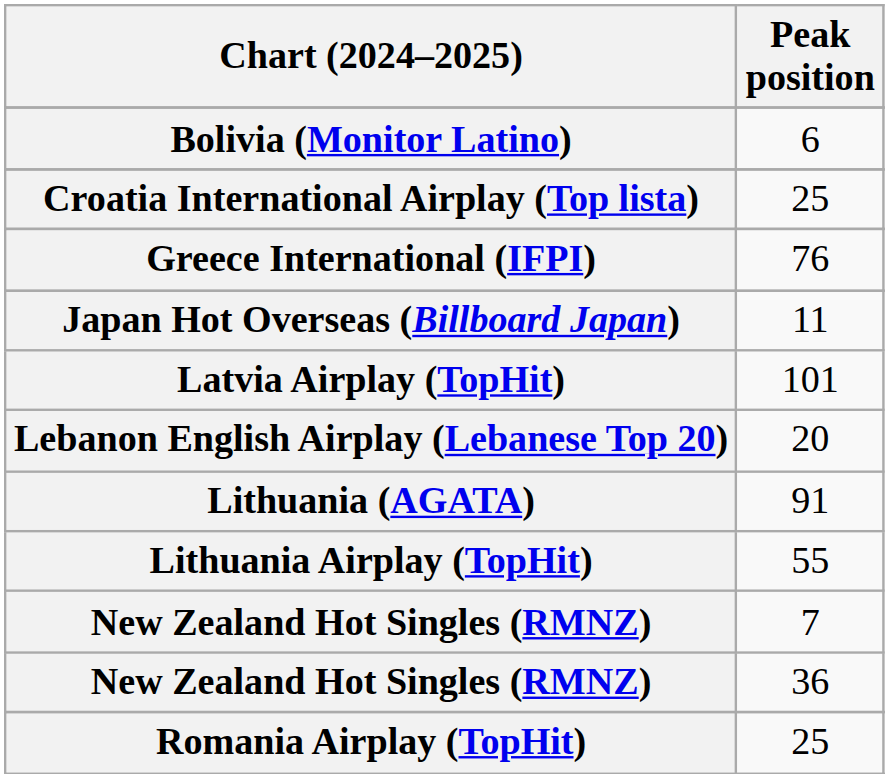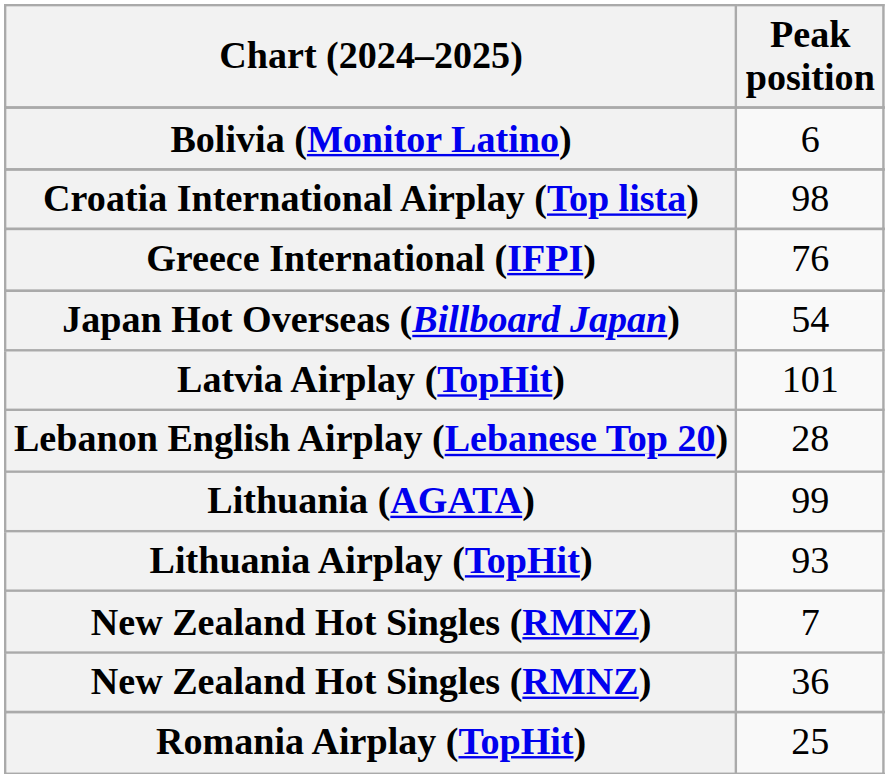(810, 198) 25 -> (810, 198) 98
(810, 319) 11 -> (810, 319) 54
(810, 439) 20 -> (810, 439) 28
(810, 500) 91 -> (810, 500) 99
(810, 560) 55 -> (810, 560) 93
